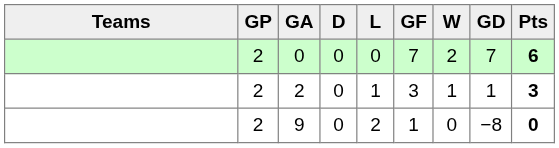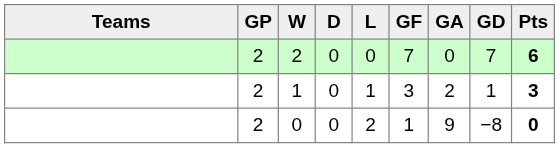columns swapped: (452, 21) <-> (299, 21)
